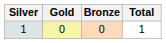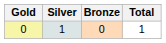columns swapped: (62, 13) <-> (24, 13)
